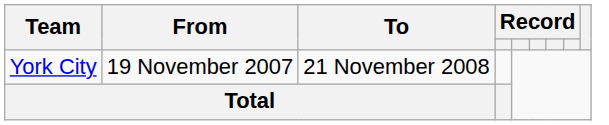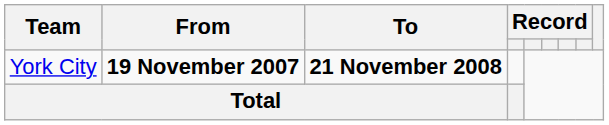(200, 66) normal -> (203, 66) bold
(397, 66) normal -> (406, 66) bold
